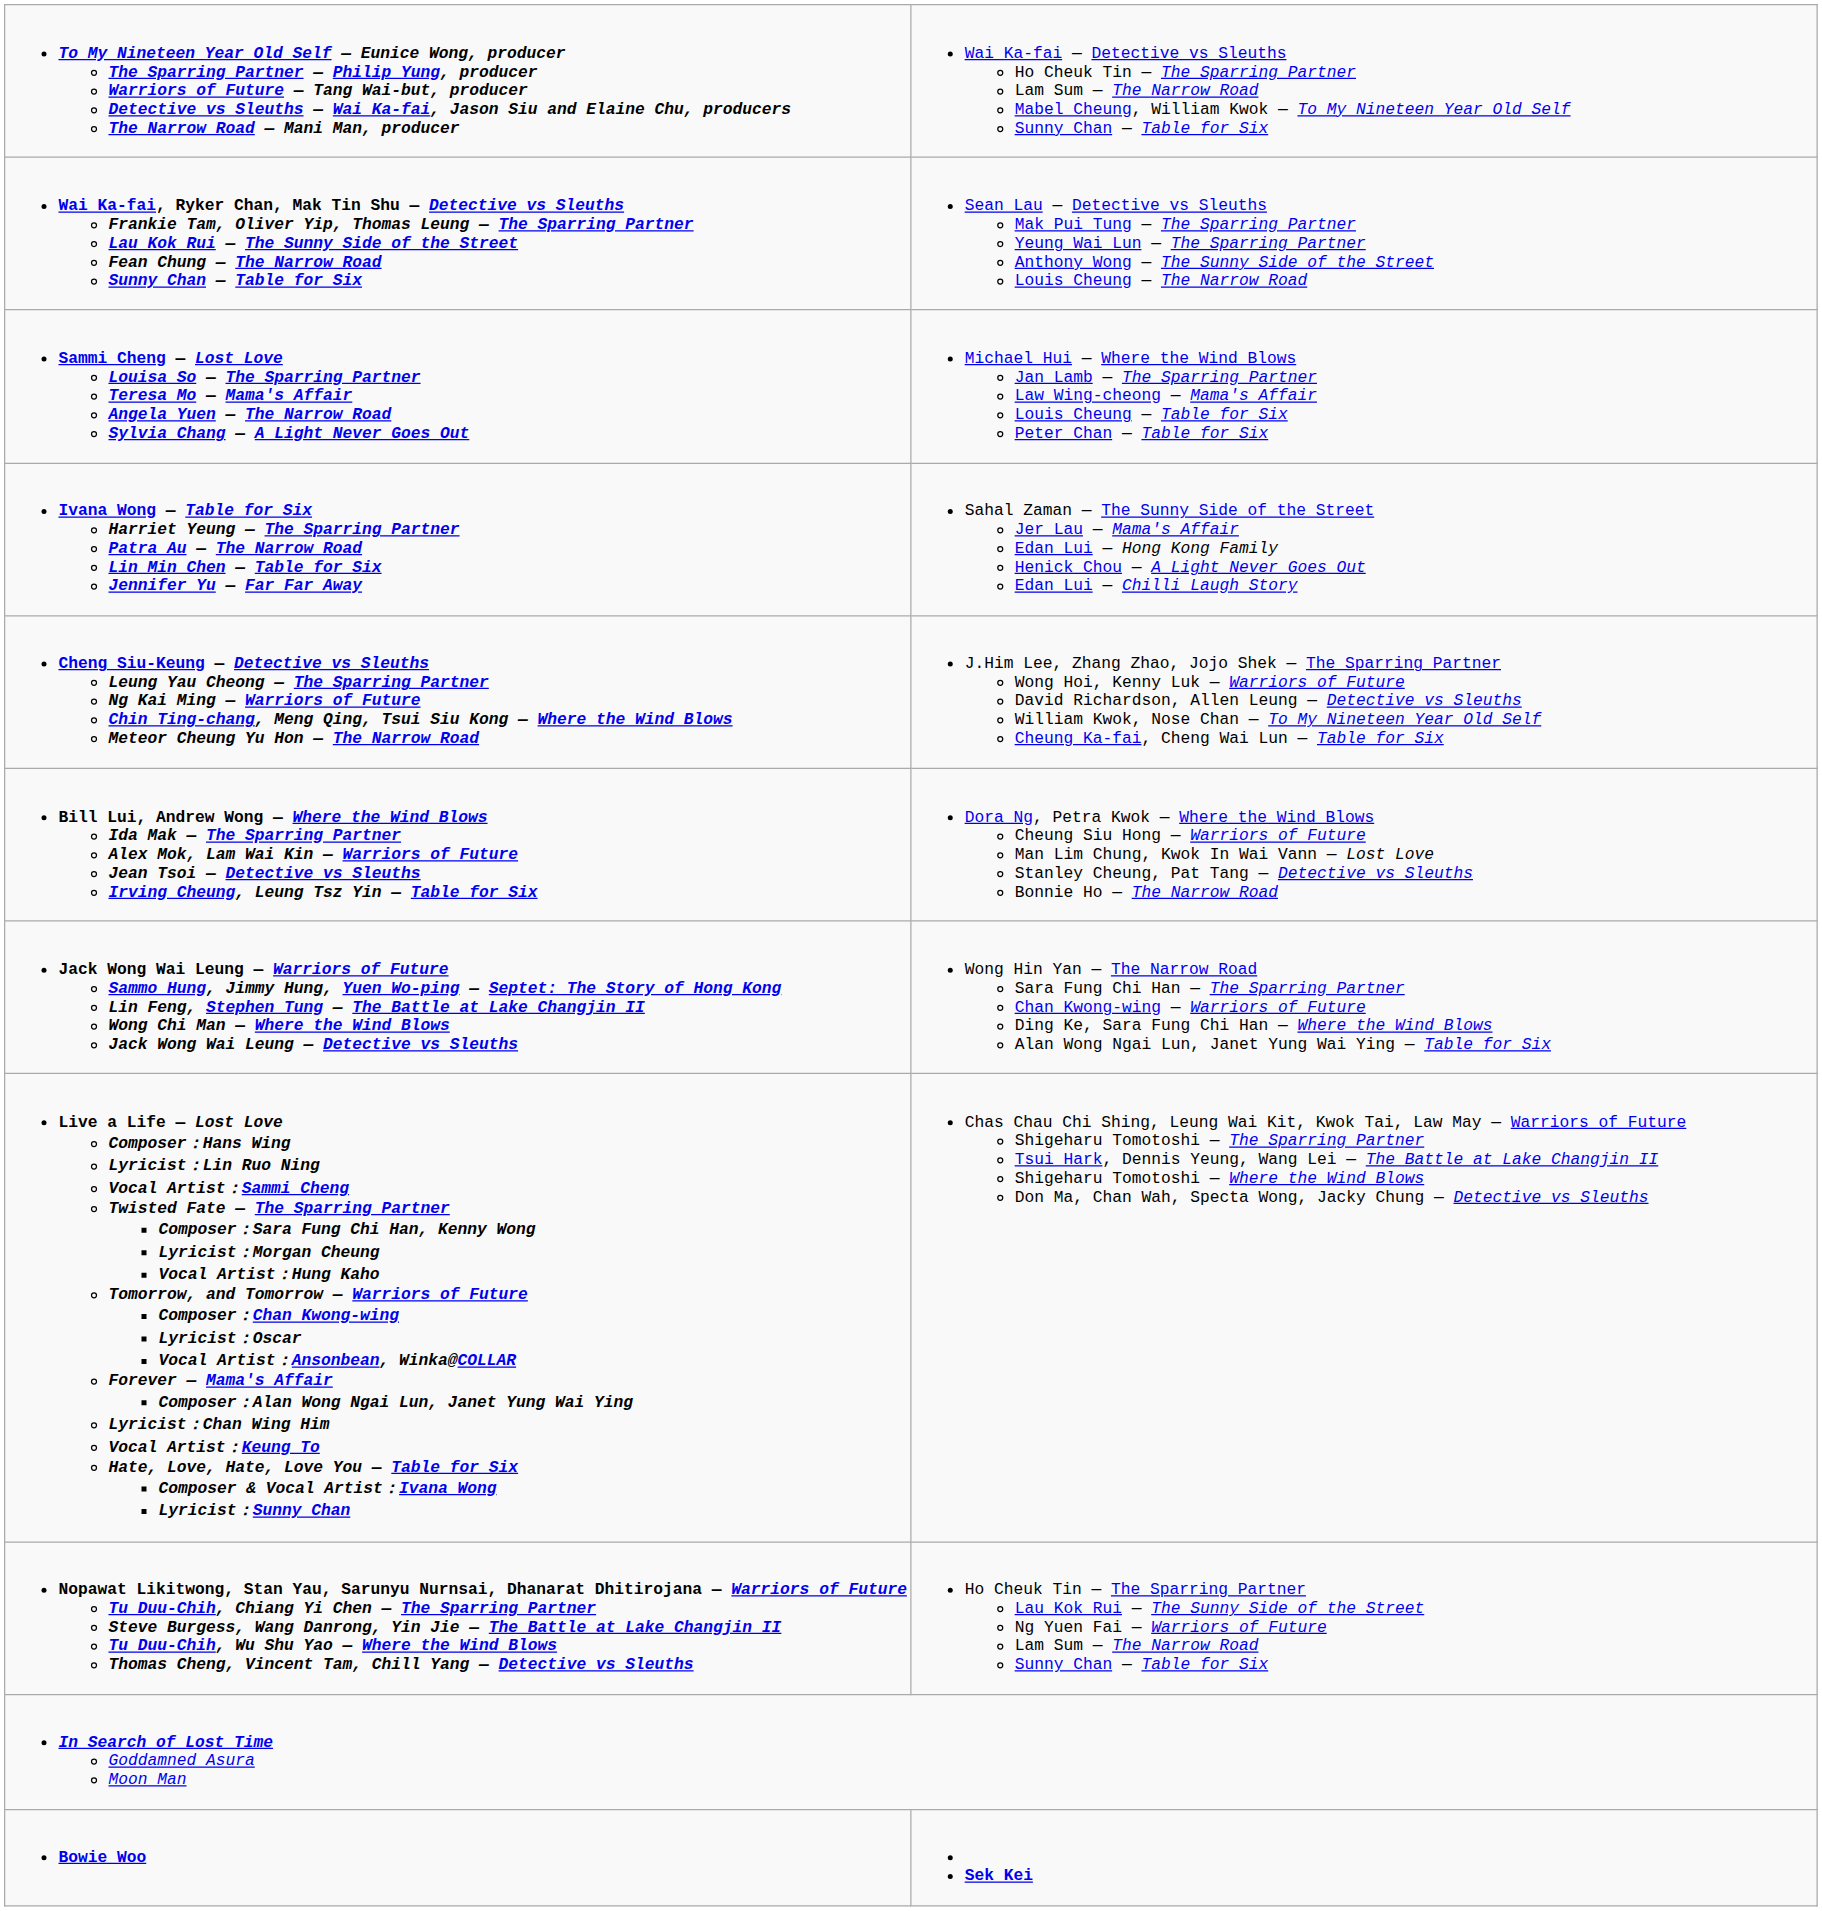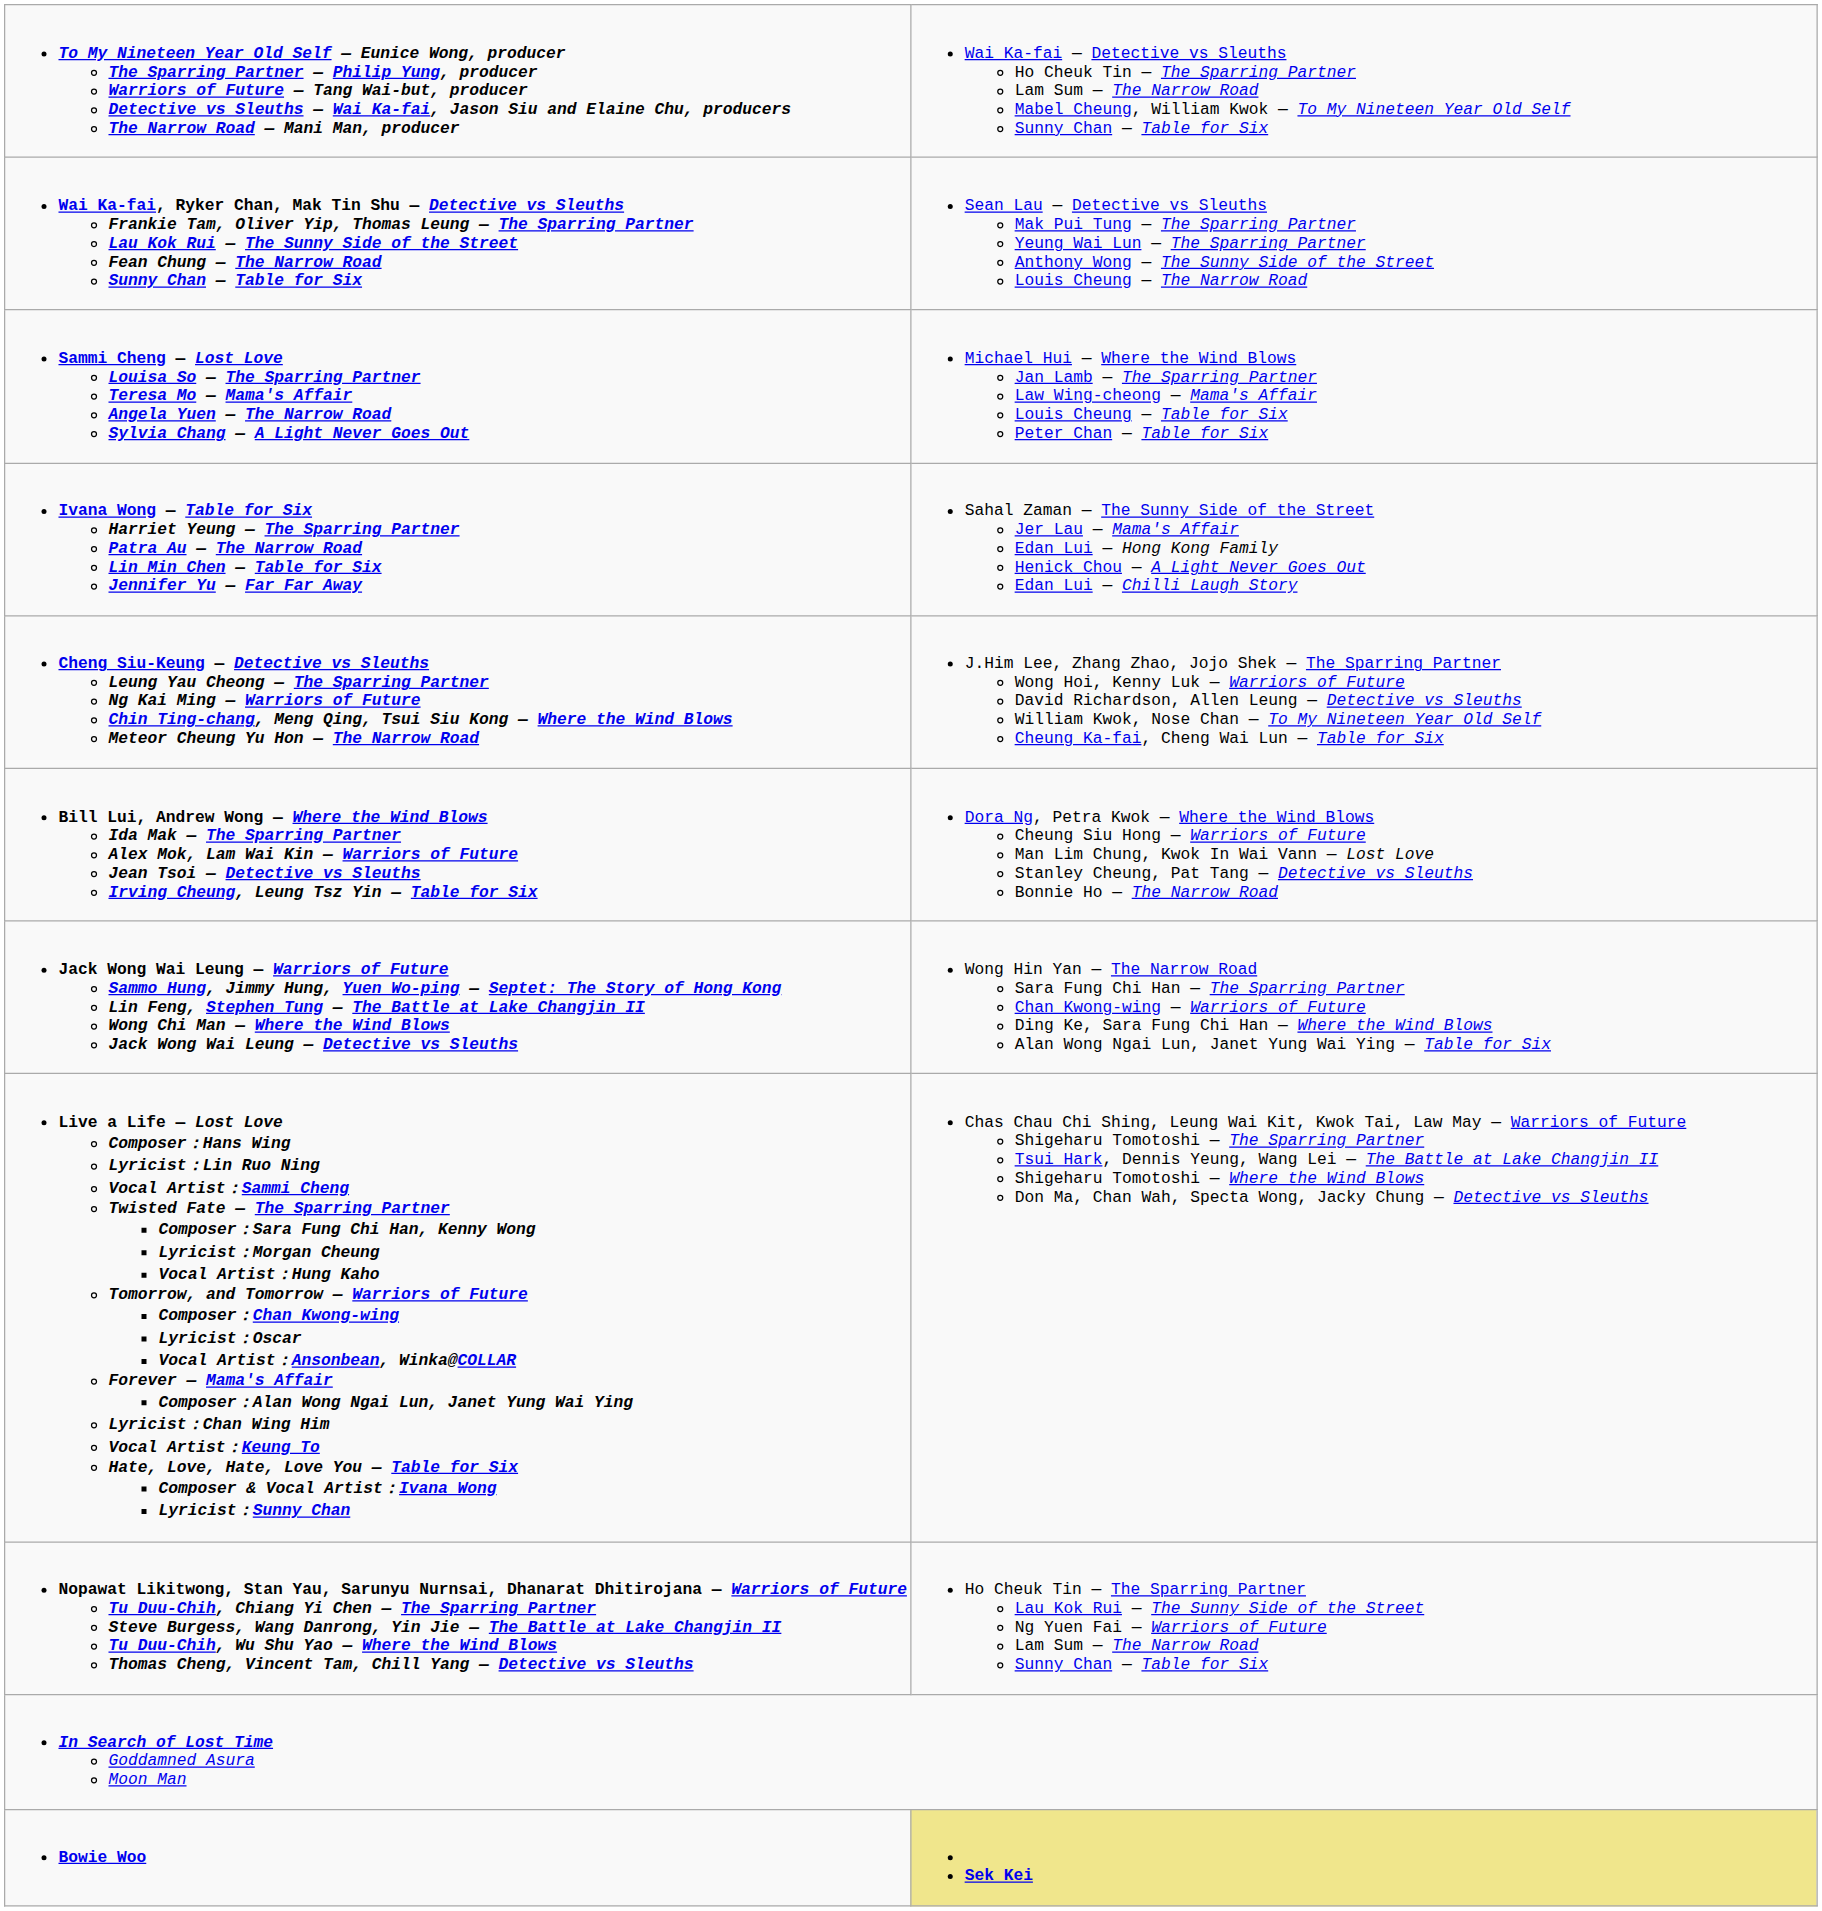(1364, 1867) no background -> (1364, 1867) khaki background
